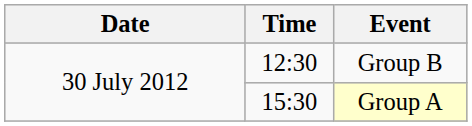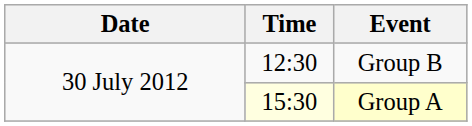(289, 101) no background -> (289, 101) lightyellow background
